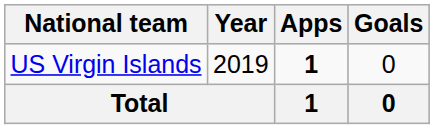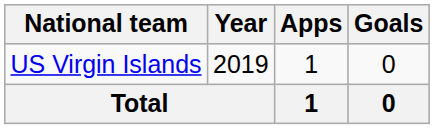(311, 63) bold -> (311, 63) normal
